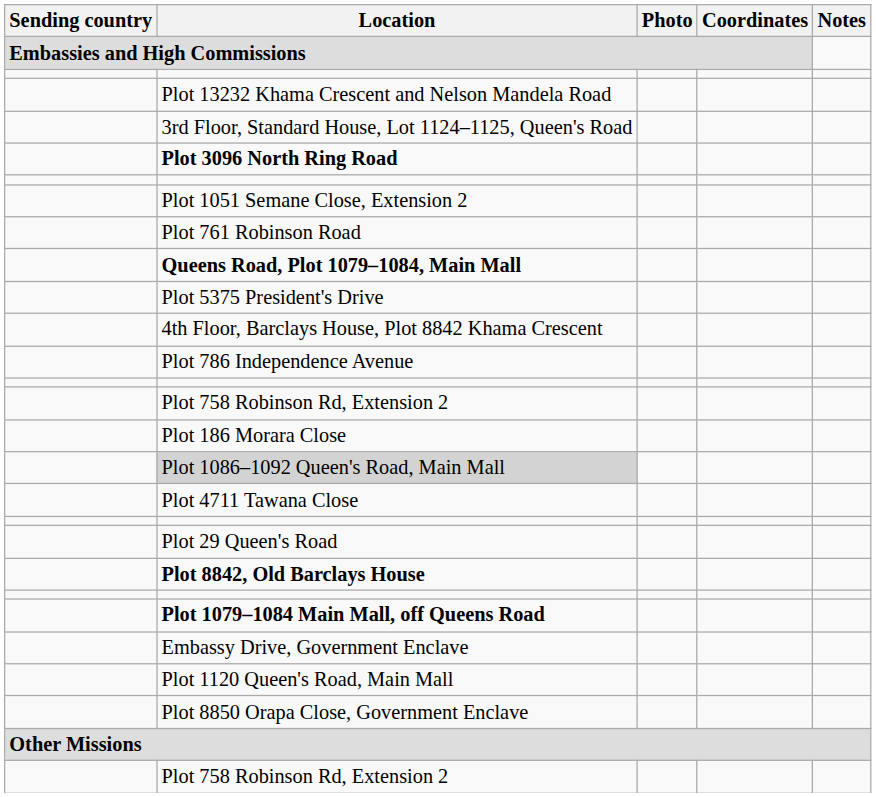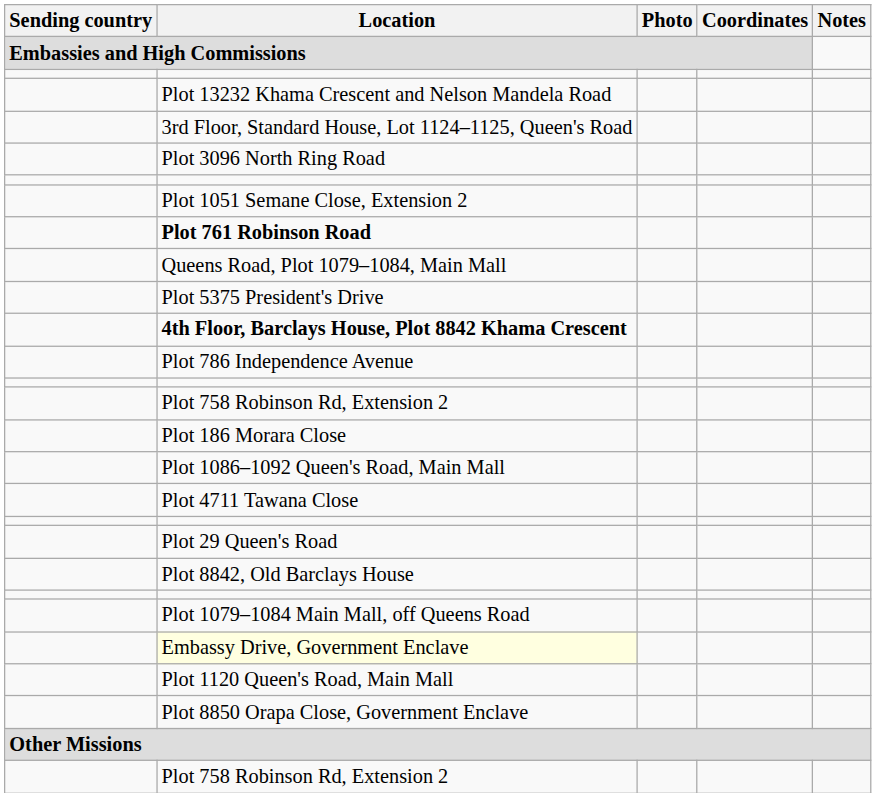(279, 158) bold -> (273, 158) normal
(261, 232) normal -> (266, 232) bold
(341, 264) bold -> (334, 264) normal
(382, 329) normal -> (394, 329) bold
(333, 467) lightgrey background -> (333, 467) no background
(293, 573) bold -> (288, 573) normal
(353, 615) bold -> (346, 615) normal
(315, 647) no background -> (315, 647) lightyellow background
